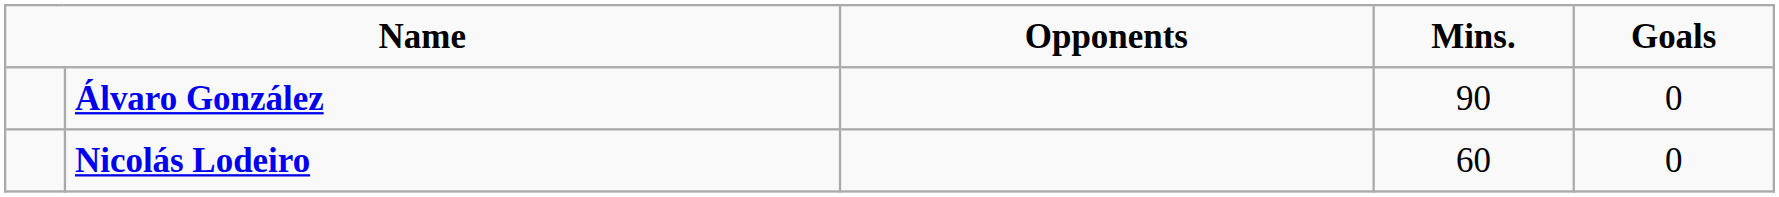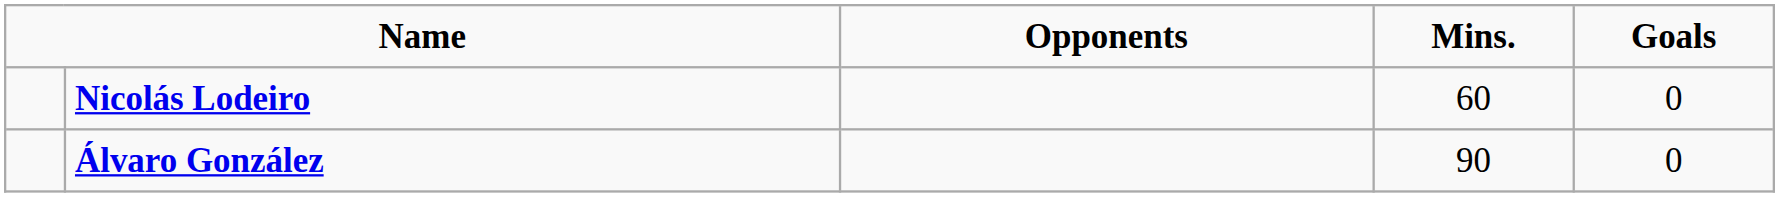rows swapped: (199, 97) <-> (193, 159)
